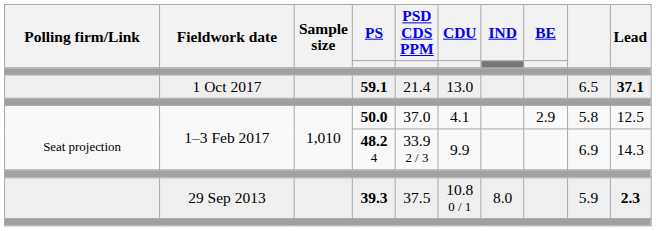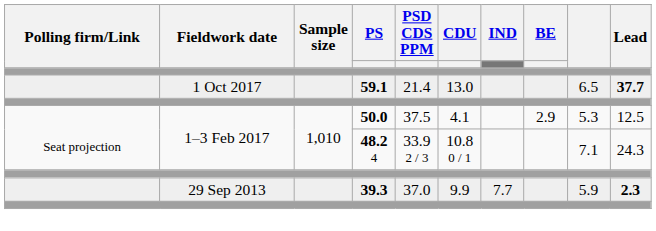(630, 87) 37.1 -> (630, 87) 37.7
(417, 117) 37.0 -> (417, 117) 37.5
(588, 117) 5.8 -> (588, 117) 5.3
(460, 149) 9.9 -> (460, 149) 10.8 0 / 1
(588, 149) 6.9 -> (588, 149) 7.1
(630, 149) 14.3 -> (630, 149) 24.3
(417, 198) 37.5 -> (417, 189) 37.0
(460, 197) 10.8 0 / 1 -> (460, 189) 9.9
(503, 198) 8.0 -> (503, 189) 7.7
